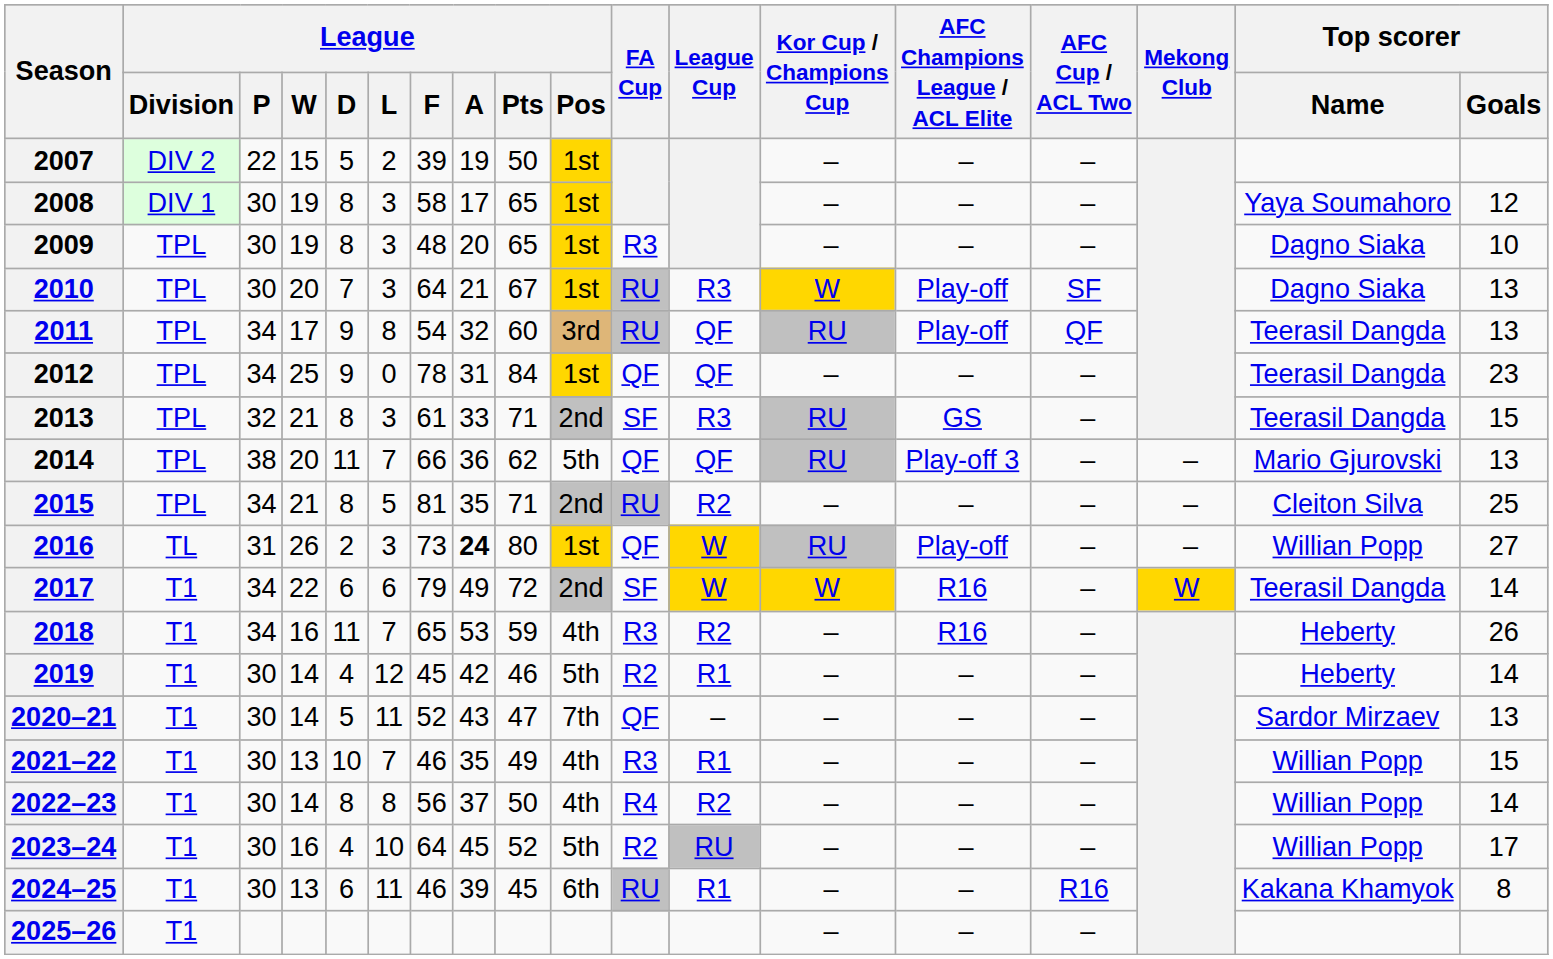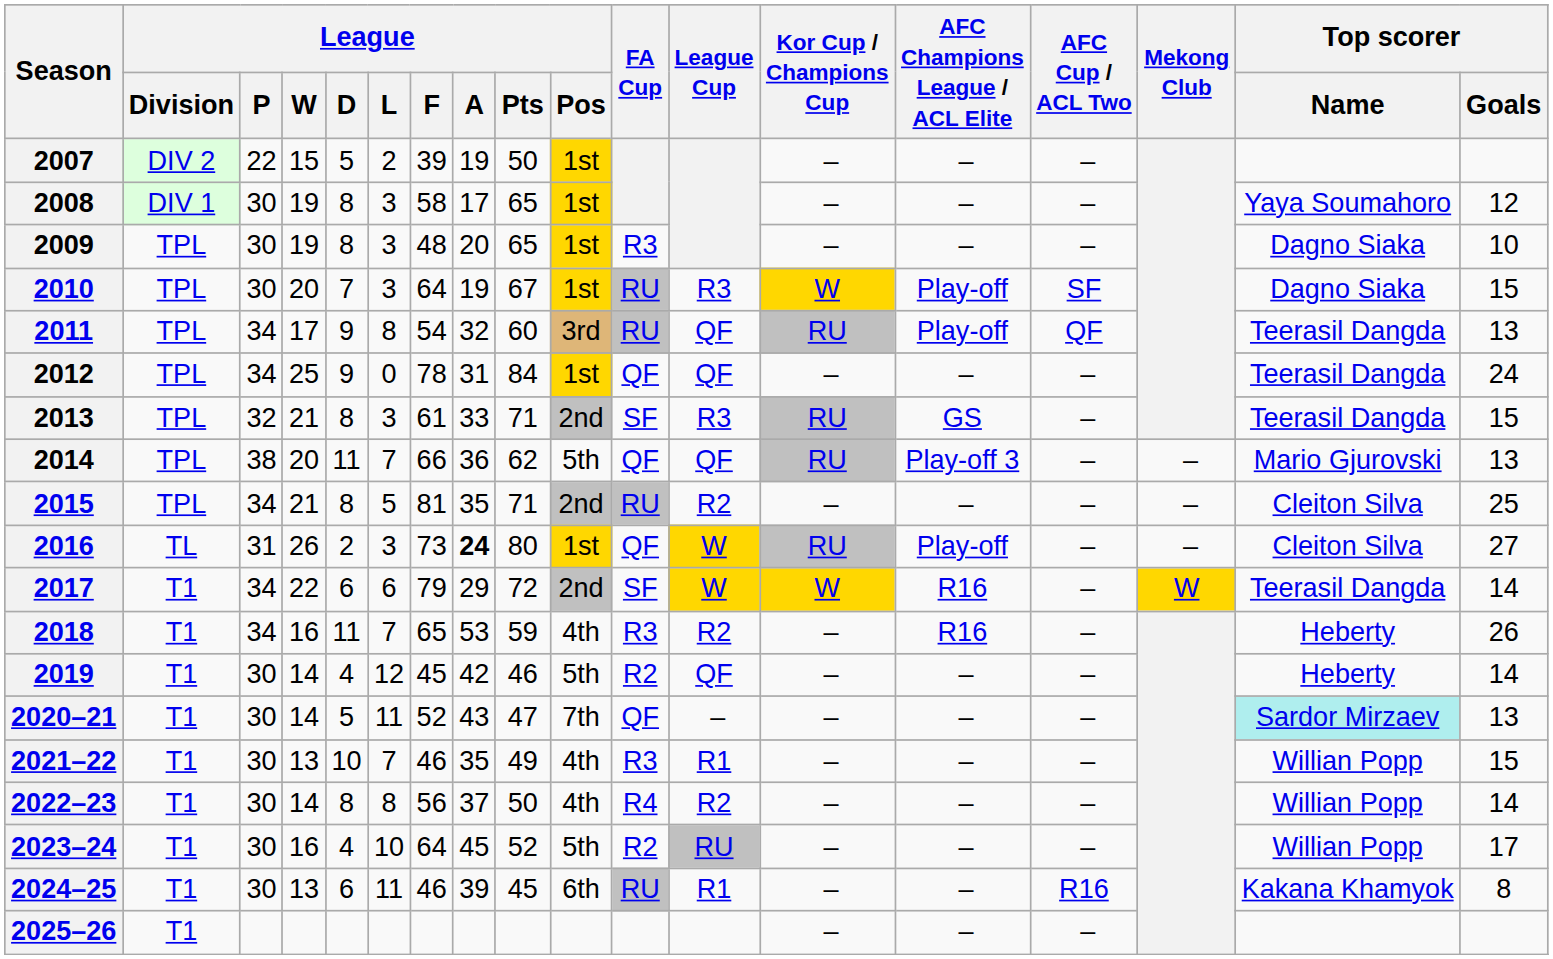(474, 288) 21 -> (474, 288) 19
(1504, 288) 13 -> (1504, 288) 15
(1504, 374) 23 -> (1504, 374) 24
(1348, 546) Willian Popp -> (1348, 546) Cleiton Silva
(474, 588) 49 -> (474, 588) 29
(714, 674) R1 -> (714, 674) QF
(1348, 717) no background -> (1348, 717) paleturquoise background
